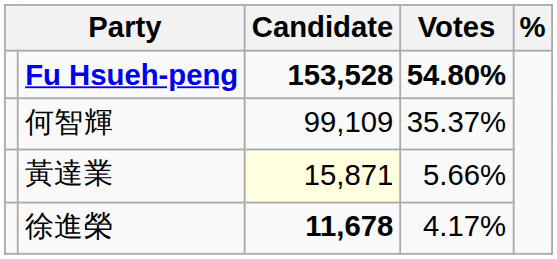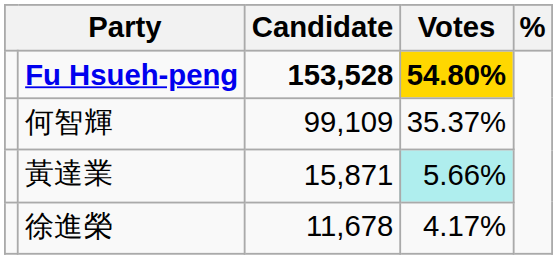(456, 74) no background -> (456, 74) gold background
(348, 175) lightyellow background -> (348, 175) no background
(465, 175) no background -> (465, 175) paleturquoise background
(349, 227) bold -> (350, 227) normal
